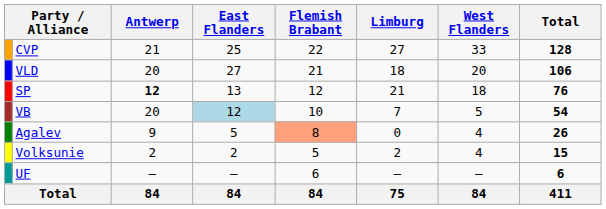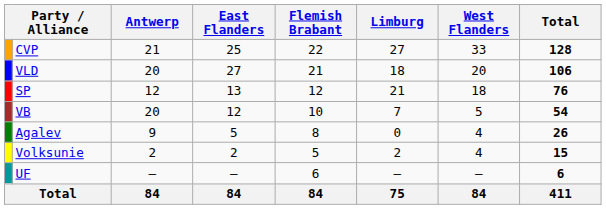(152, 91) bold -> (152, 91) normal
(234, 112) lightblue background -> (234, 112) no background
(316, 132) lightsalmon background -> (316, 132) no background
